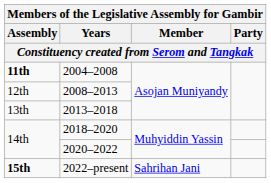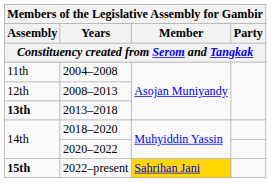(18, 71) bold -> (18, 71) normal
(18, 110) normal -> (19, 110) bold
(167, 168) no background -> (167, 168) gold background
